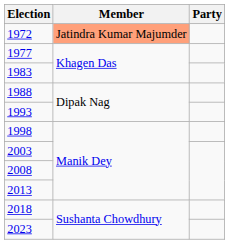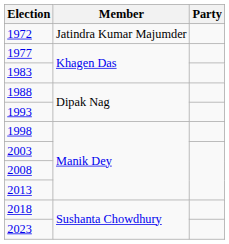(121, 33) lightsalmon background -> (121, 33) no background
